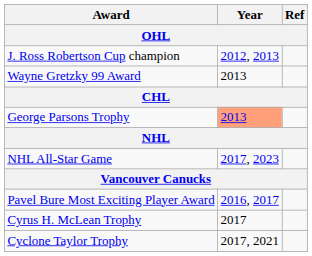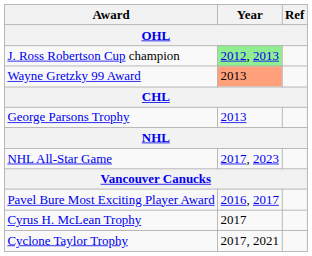(250, 55) no background -> (250, 55) lightgreen background
(234, 76) no background -> (234, 76) lightsalmon background
(234, 117) lightsalmon background -> (234, 117) no background
